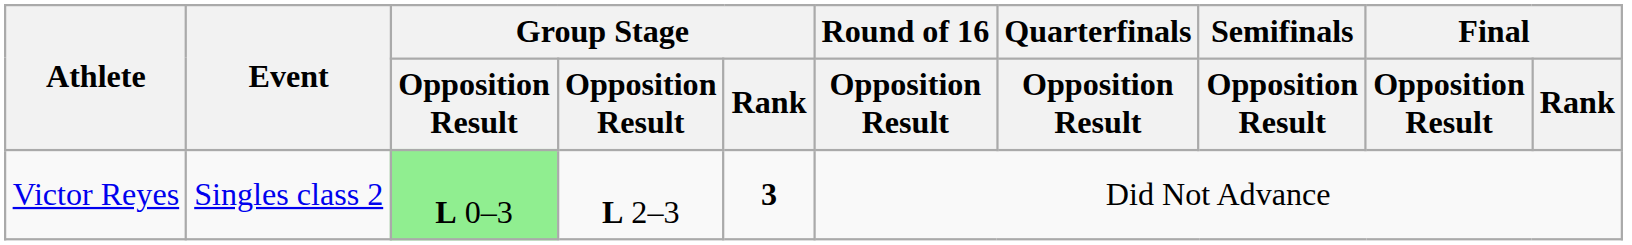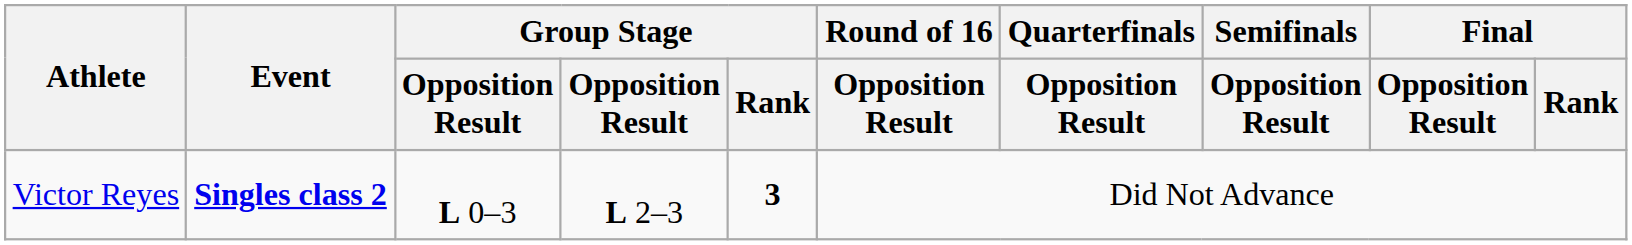(289, 194) normal -> (291, 194) bold
(474, 213) lightgreen background -> (478, 213) no background
